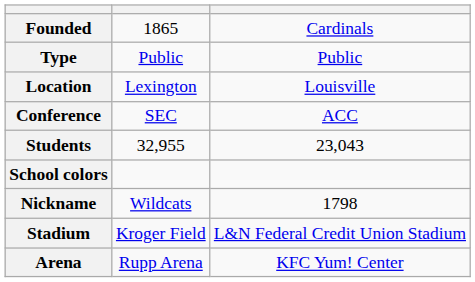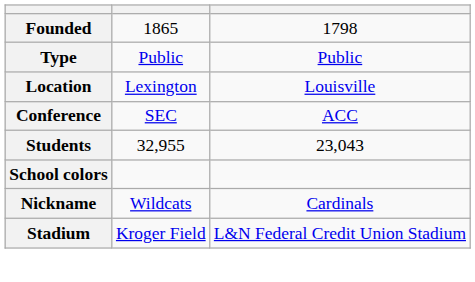(340, 27) Cardinals -> (340, 27) 1798
(340, 203) 1798 -> (340, 203) Cardinals
- row: (58, 262)
